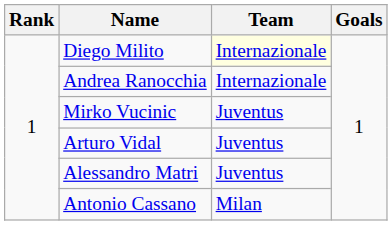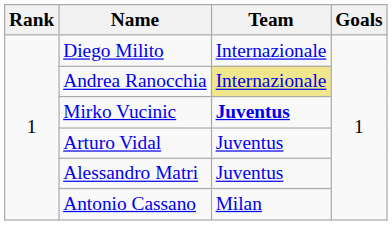(271, 50) lightyellow background -> (271, 50) no background
(271, 81) no background -> (271, 81) khaki background
(250, 111) normal -> (253, 111) bold
